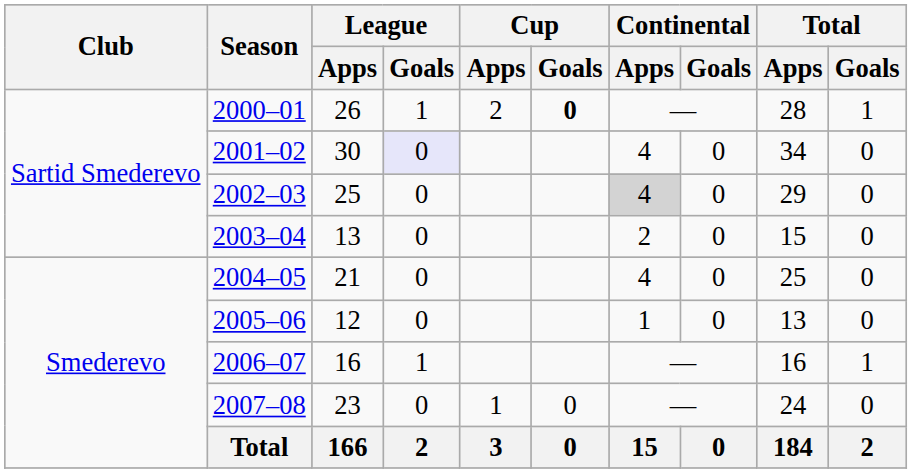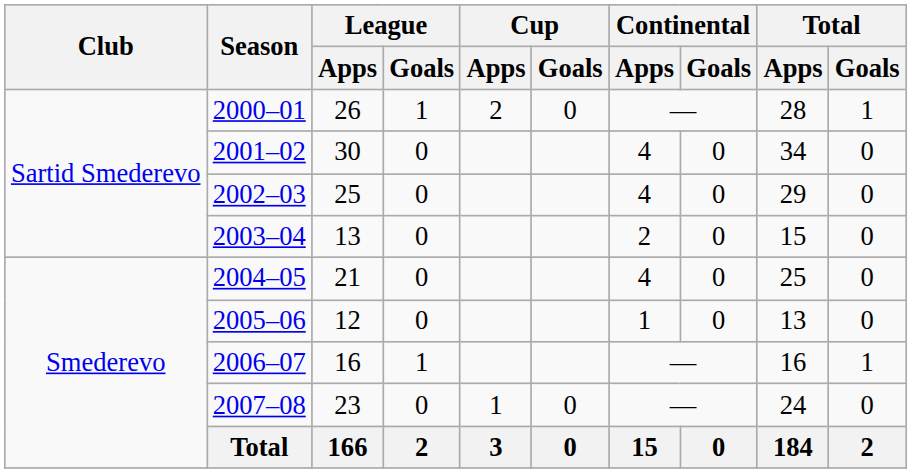(570, 109) bold -> (570, 109) normal
(422, 151) lavender background -> (422, 151) no background
(644, 194) lightgrey background -> (644, 194) no background
